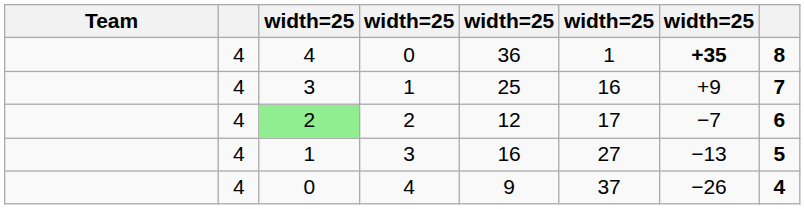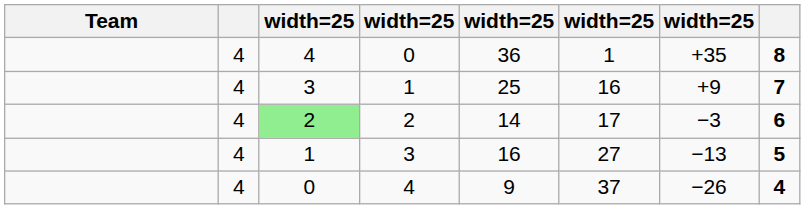(709, 54) bold -> (709, 54) normal
(509, 120) 12 -> (509, 120) 14
(709, 120) −7 -> (709, 120) −3
